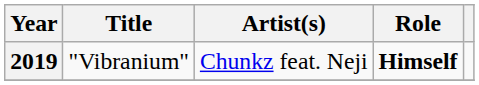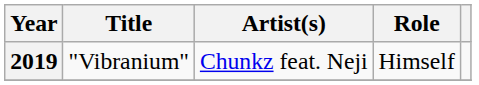(418, 60) bold -> (417, 60) normal
